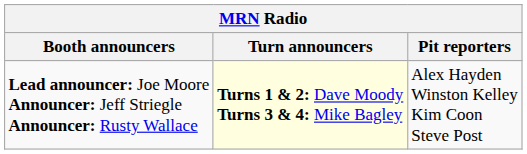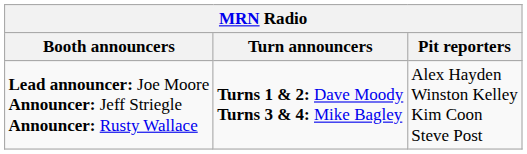(310, 105) lightyellow background -> (310, 105) no background
